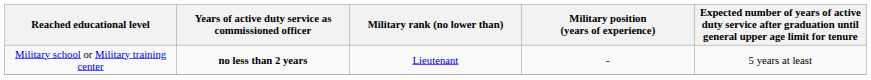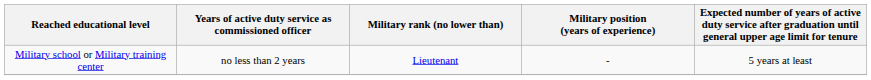(263, 60) bold -> (263, 60) normal
